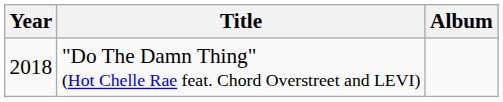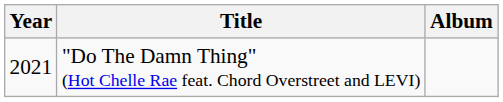(31, 67) 2018 -> (31, 67) 2021
